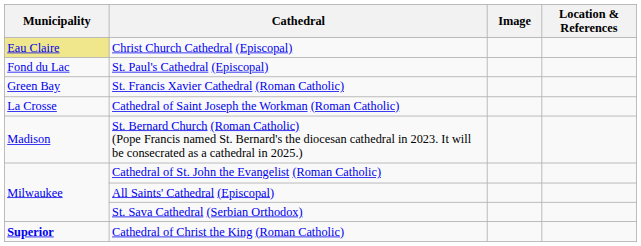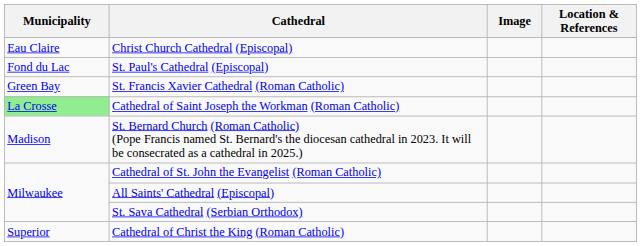(33, 47) khaki background -> (33, 47) no background
(32, 106) no background -> (32, 106) lightgreen background
(30, 231) bold -> (28, 231) normal
